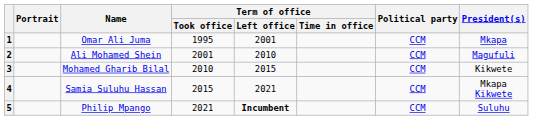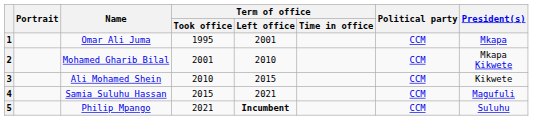(116, 55) Ali Mohamed Shein -> (116, 60) Mohamed Gharib Bilal
(494, 55) Magufuli -> (494, 60) Mkapa Kikwete
(116, 69) Mohamed Gharib Bilal -> (116, 79) Ali Mohamed Shein
(494, 89) Mkapa Kikwete -> (494, 94) Magufuli
